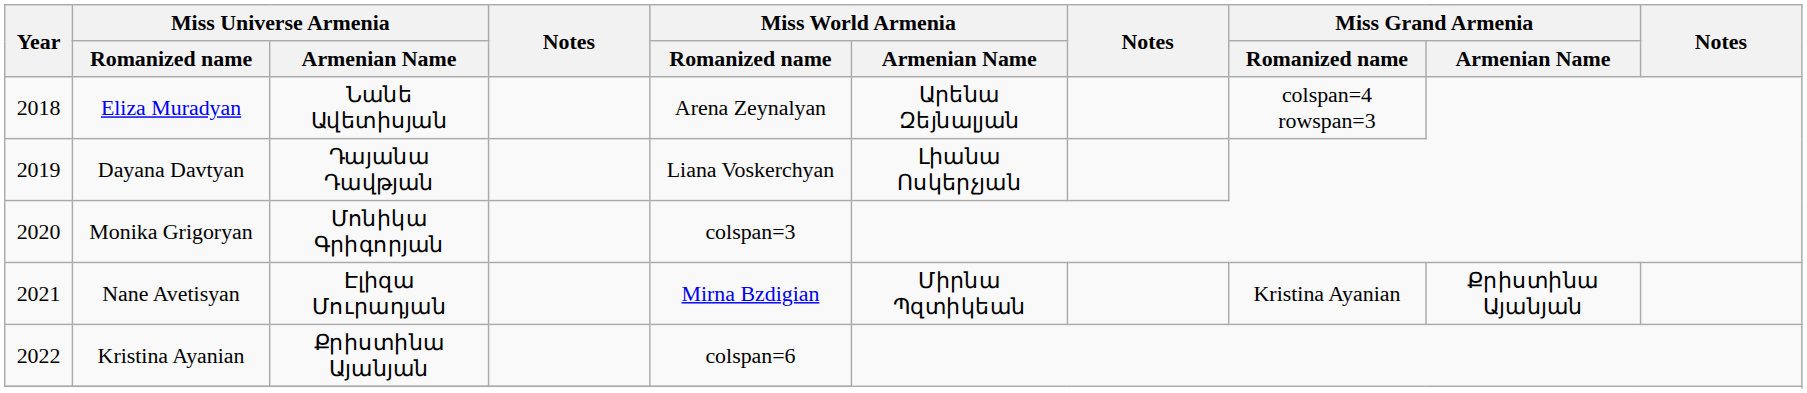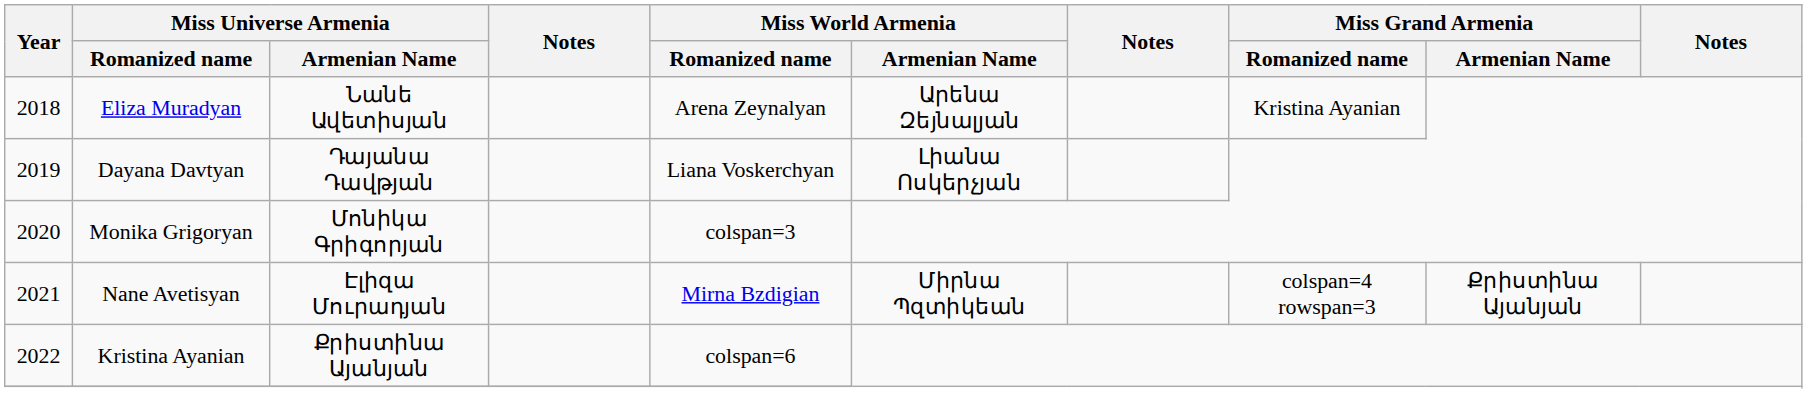(1327, 107) colspan=4 rowspan=3 -> (1327, 107) Kristina Ayanian
(1327, 293) Kristina Ayanian -> (1327, 293) colspan=4 rowspan=3
